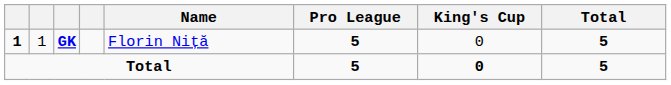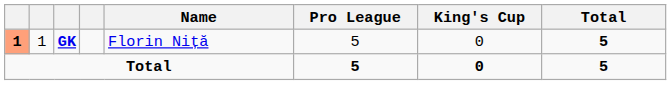(17, 42) no background -> (17, 42) lightsalmon background
(355, 42) bold -> (355, 42) normal
